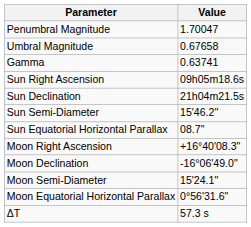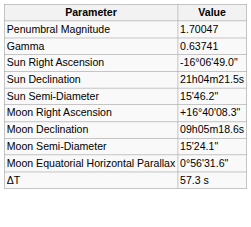- row: (50, 46)
(212, 79) 09h05m18.6s -> (209, 63) -16°06'49.0"
- row: (87, 130)
(209, 163) -16°06'49.0" -> (212, 130) 09h05m18.6s
